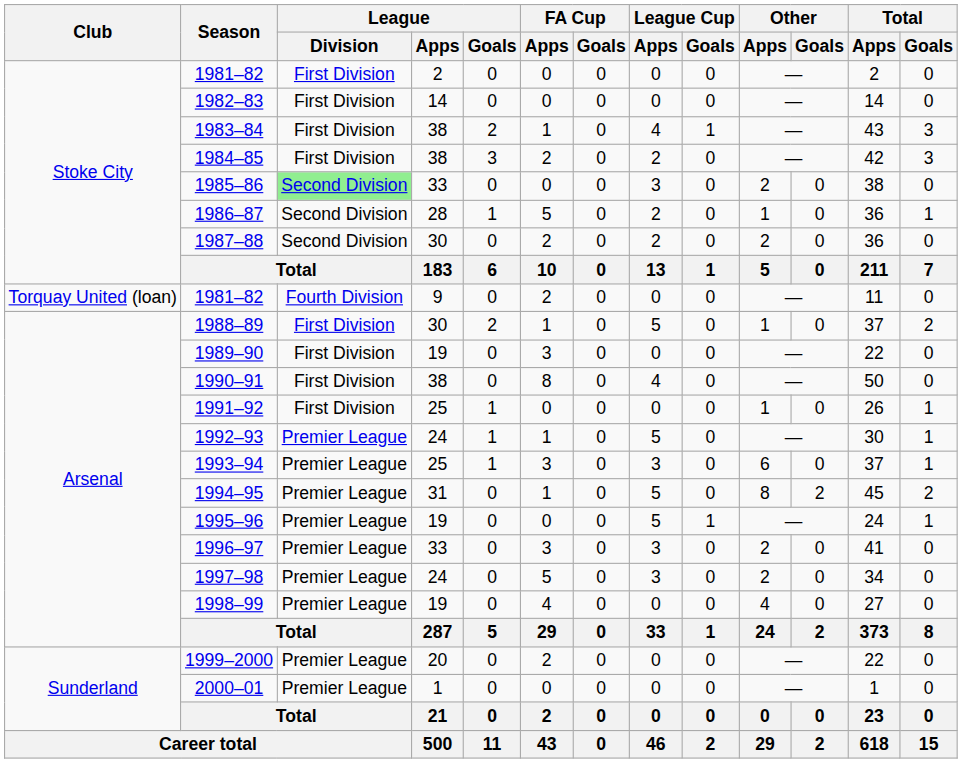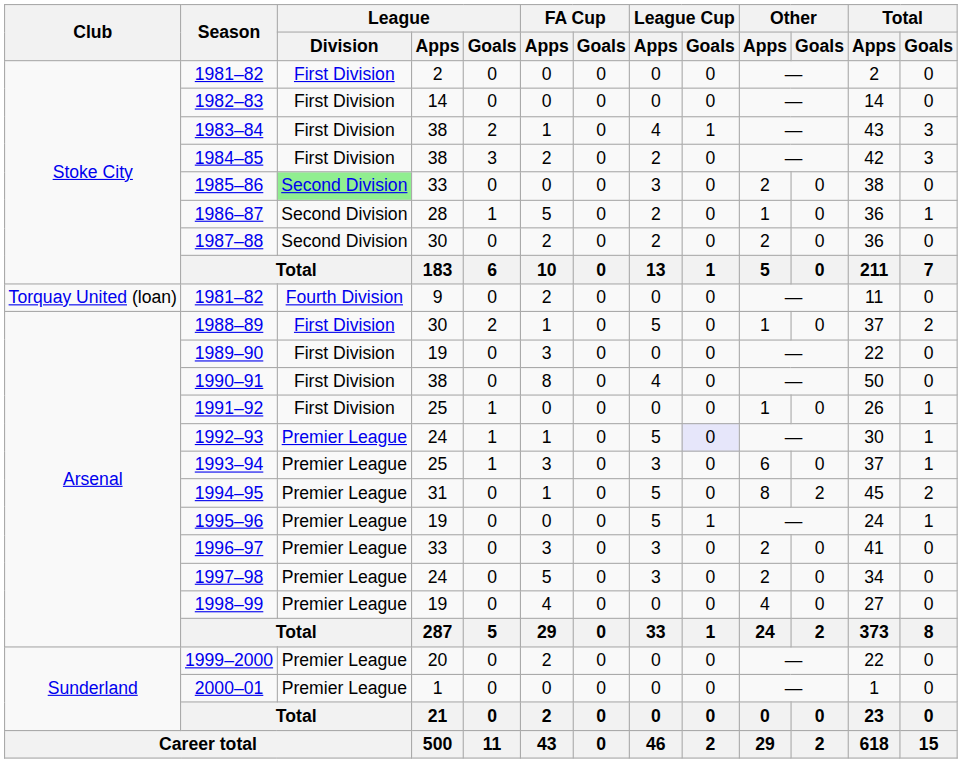(710, 437) no background -> (710, 437) lavender background
